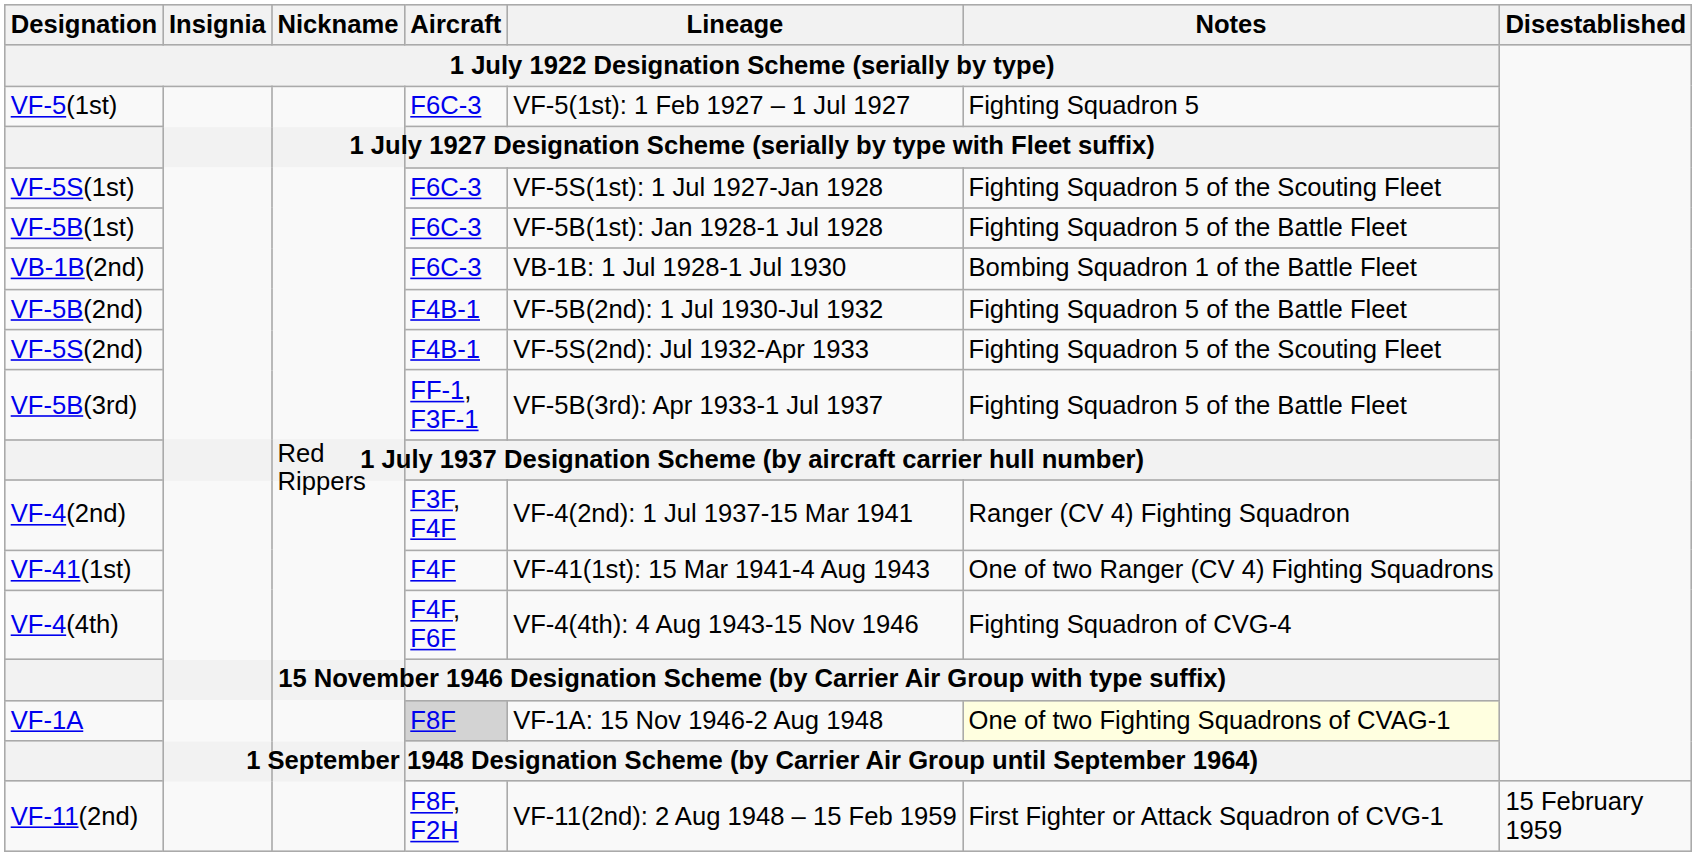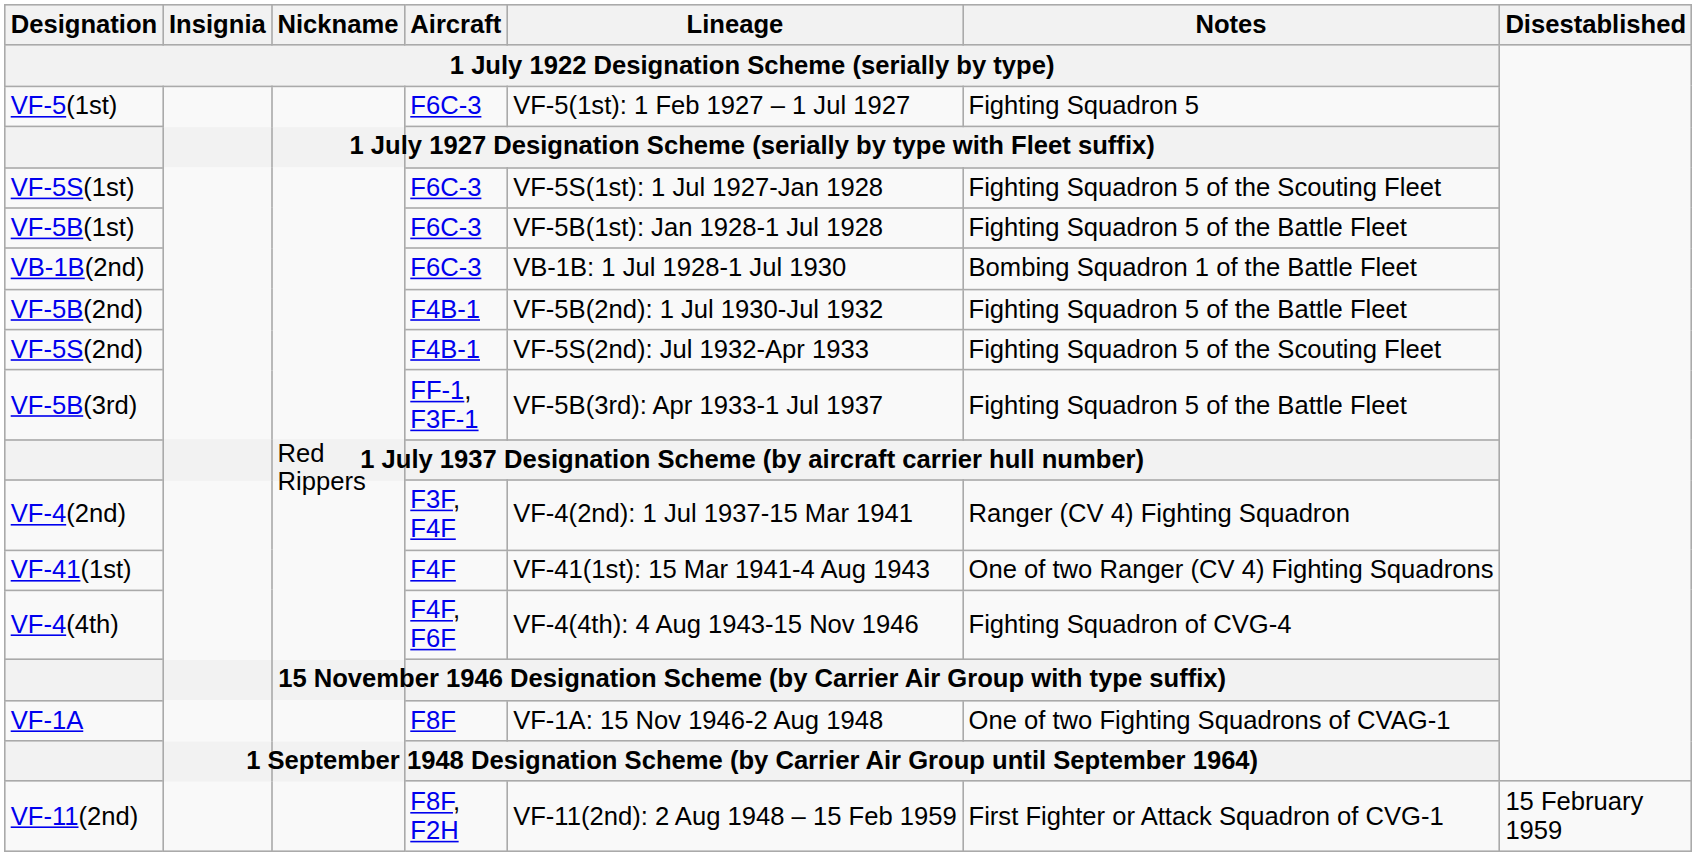(433, 720) lightgrey background -> (433, 720) no background
(1209, 720) lightyellow background -> (1209, 720) no background
